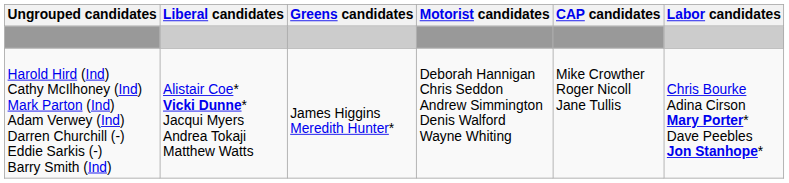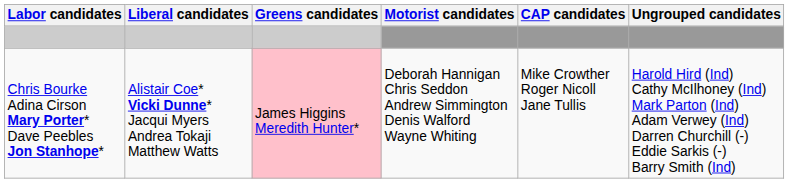columns swapped: (724, 15) <-> (82, 15)
(342, 120) no background -> (307, 120) pink background
